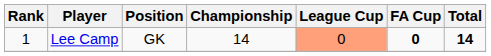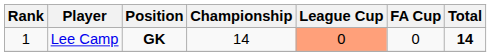(154, 39) normal -> (154, 39) bold
(416, 39) bold -> (416, 39) normal
